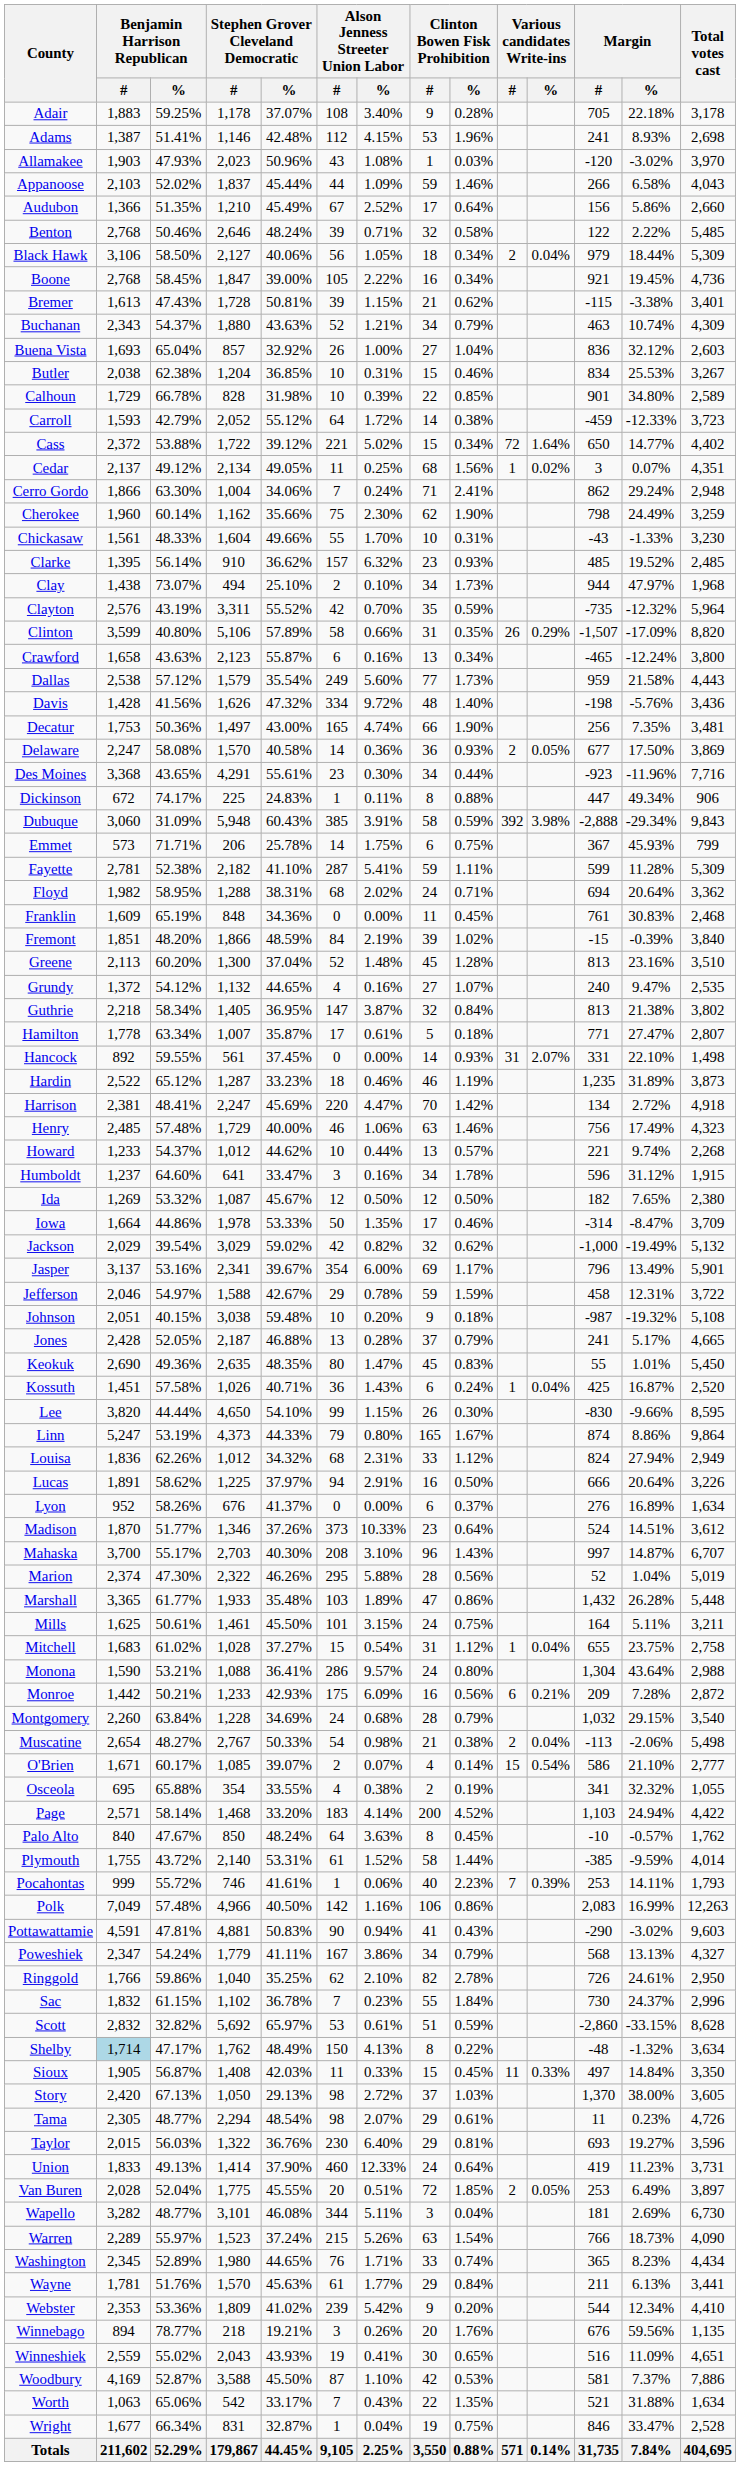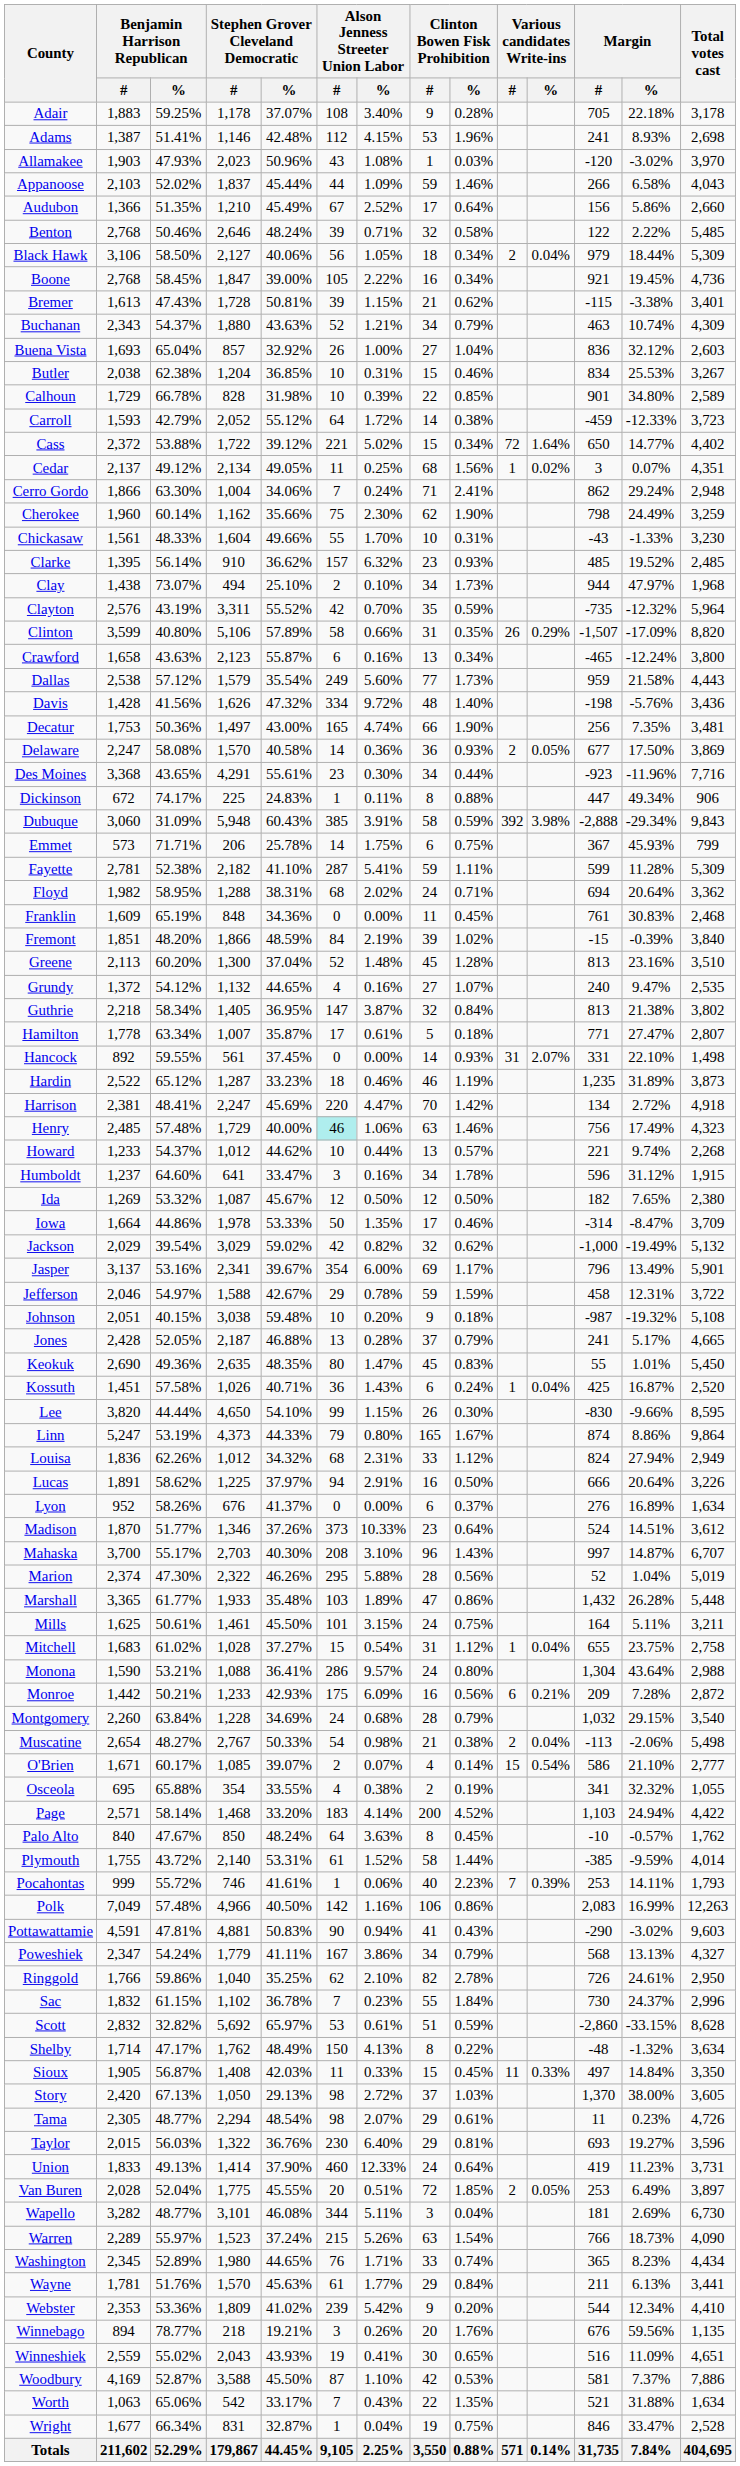(337, 1128) no background -> (337, 1128) paleturquoise background
(124, 2048) lightblue background -> (124, 2048) no background
